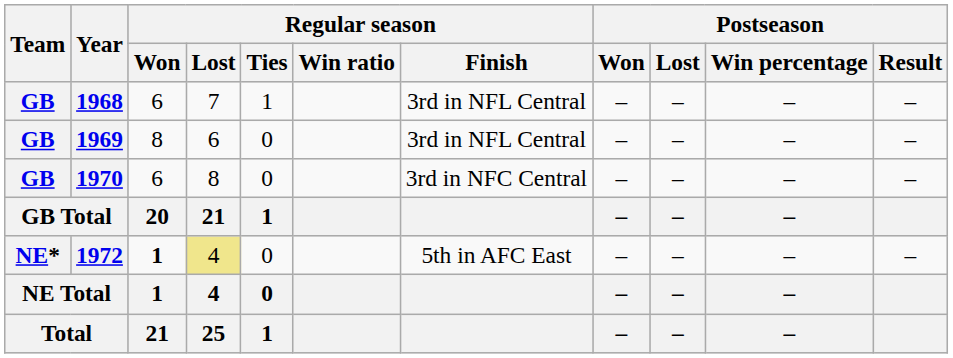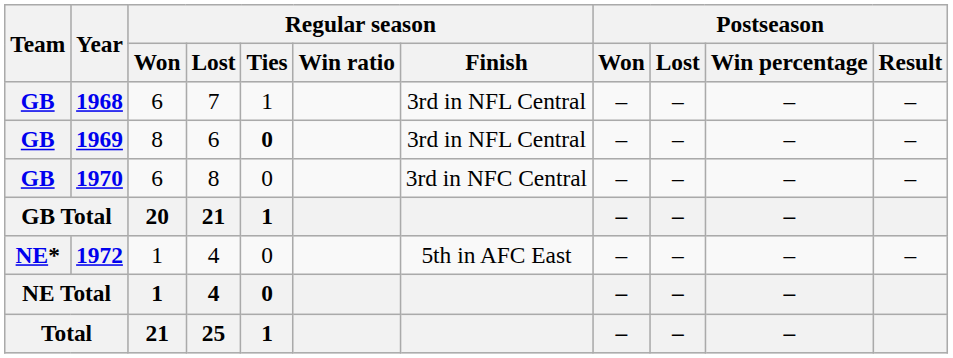(267, 139) normal -> (267, 139) bold
(157, 255) bold -> (157, 255) normal
(214, 255) khaki background -> (214, 255) no background
